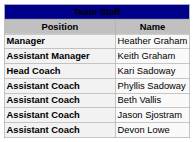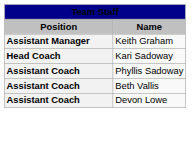- row: (152, 42)
- row: (150, 116)
